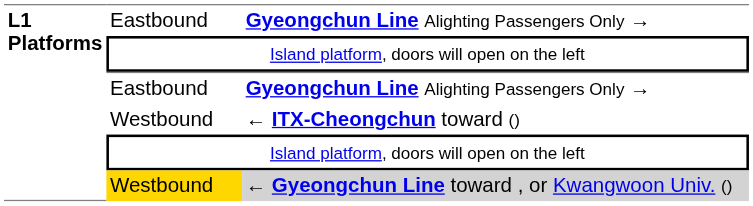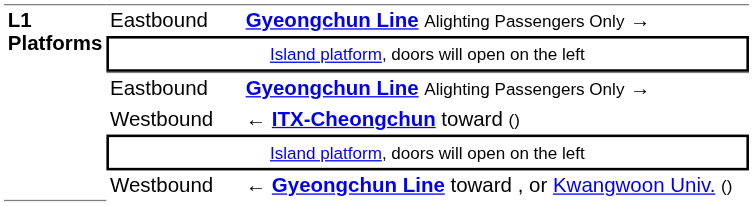(162, 185) gold background -> (162, 185) no background
(489, 185) lightgrey background -> (489, 185) no background
